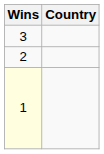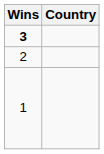(23, 36) normal -> (23, 36) bold
(23, 108) lightyellow background -> (23, 108) no background
